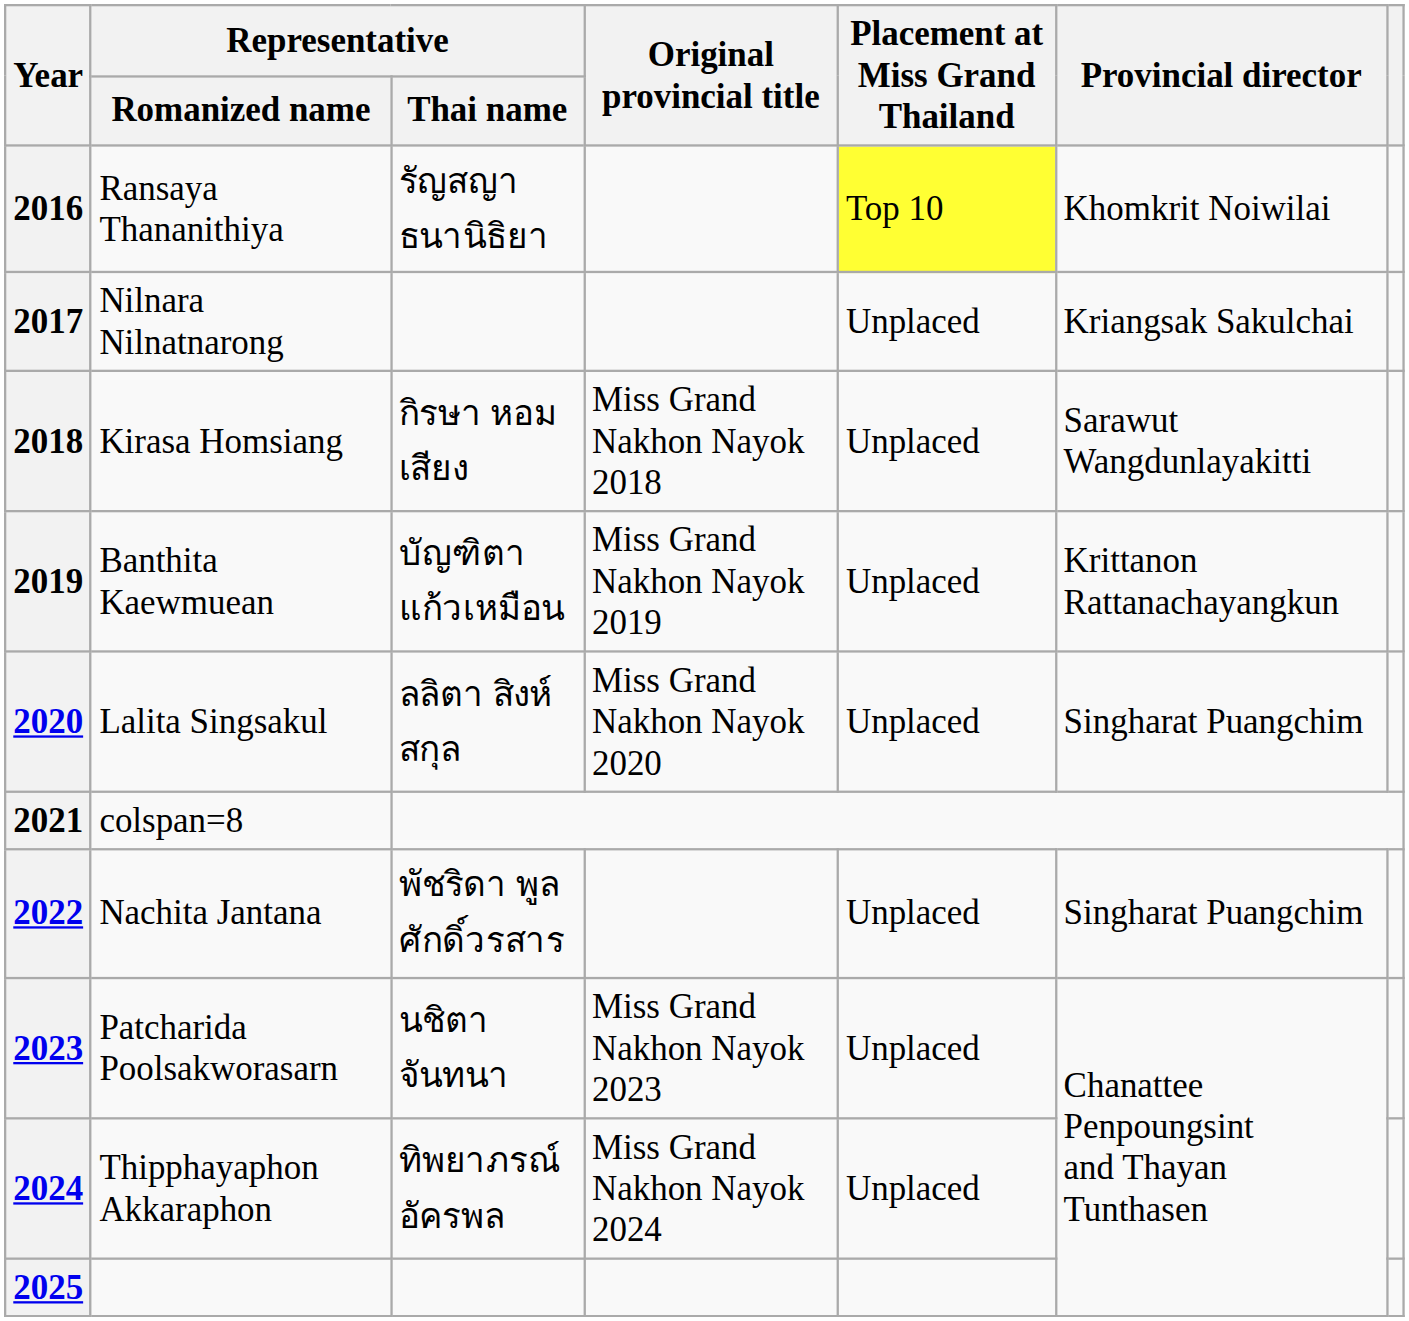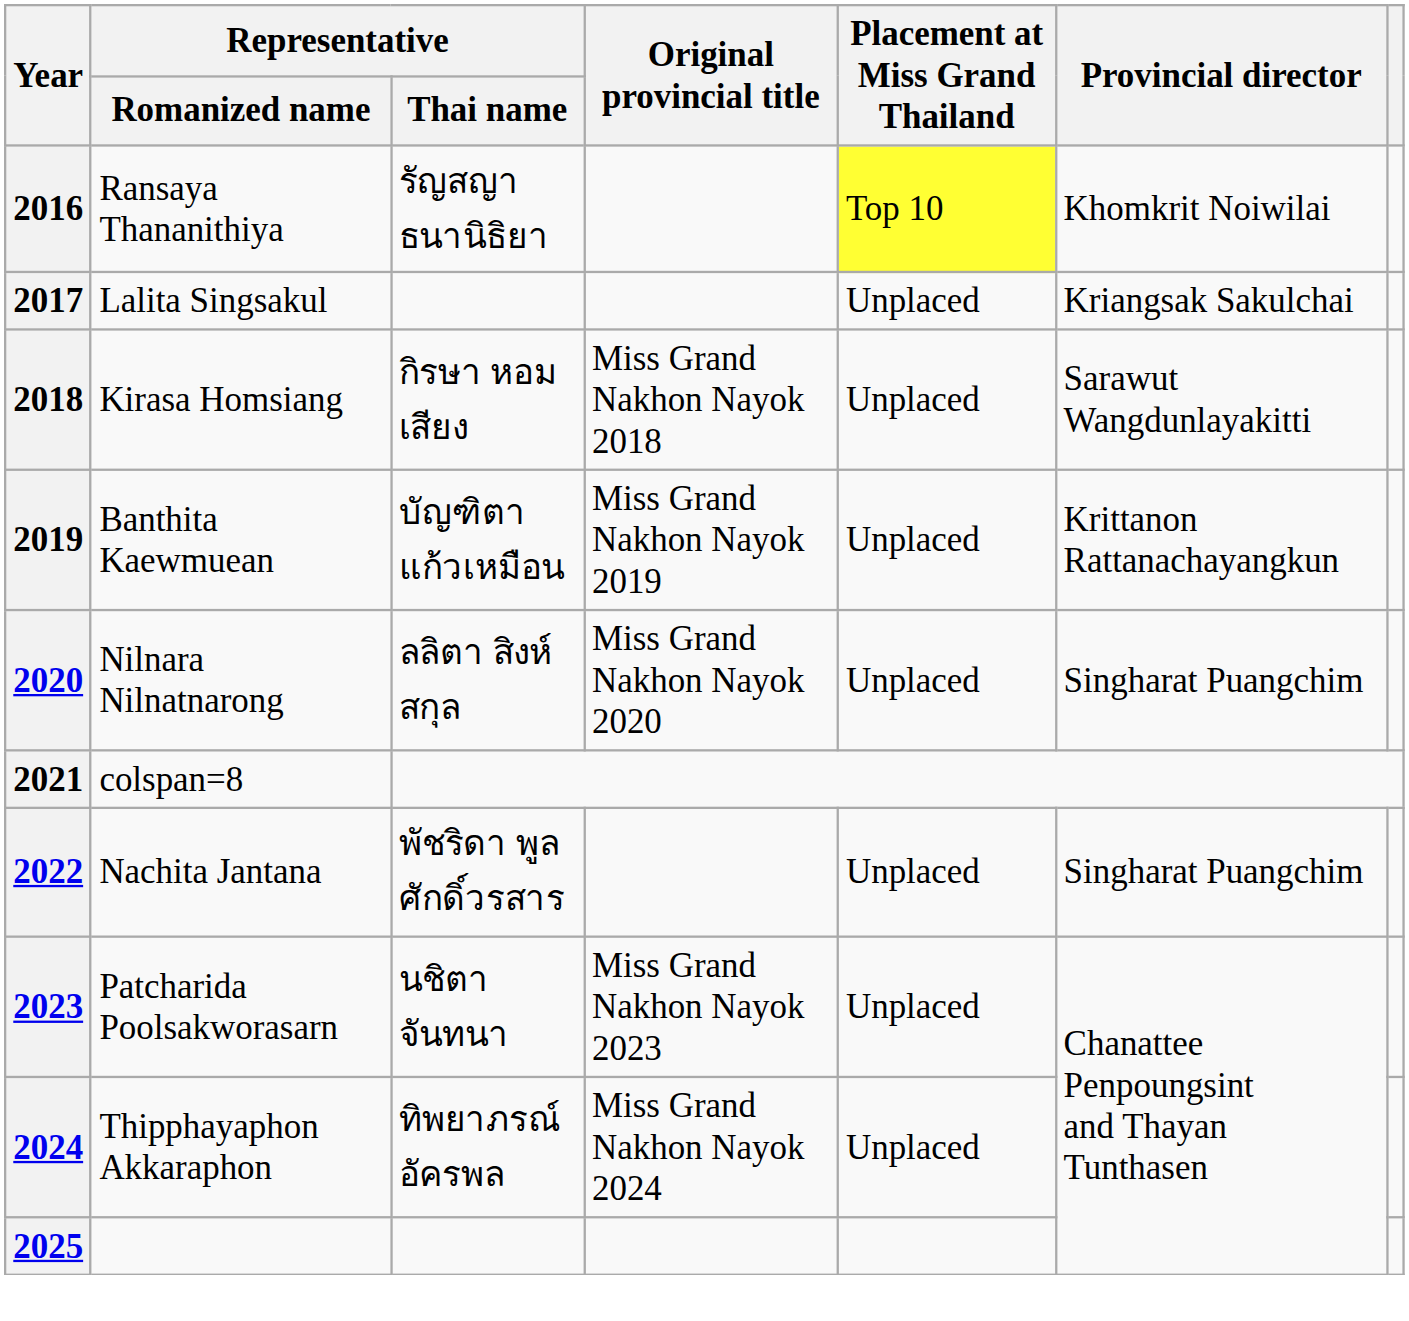(192, 321) Nilnara Nilnatnarong -> (213, 300) Lalita Singsakul
(213, 721) Lalita Singsakul -> (192, 680) Nilnara Nilnatnarong
